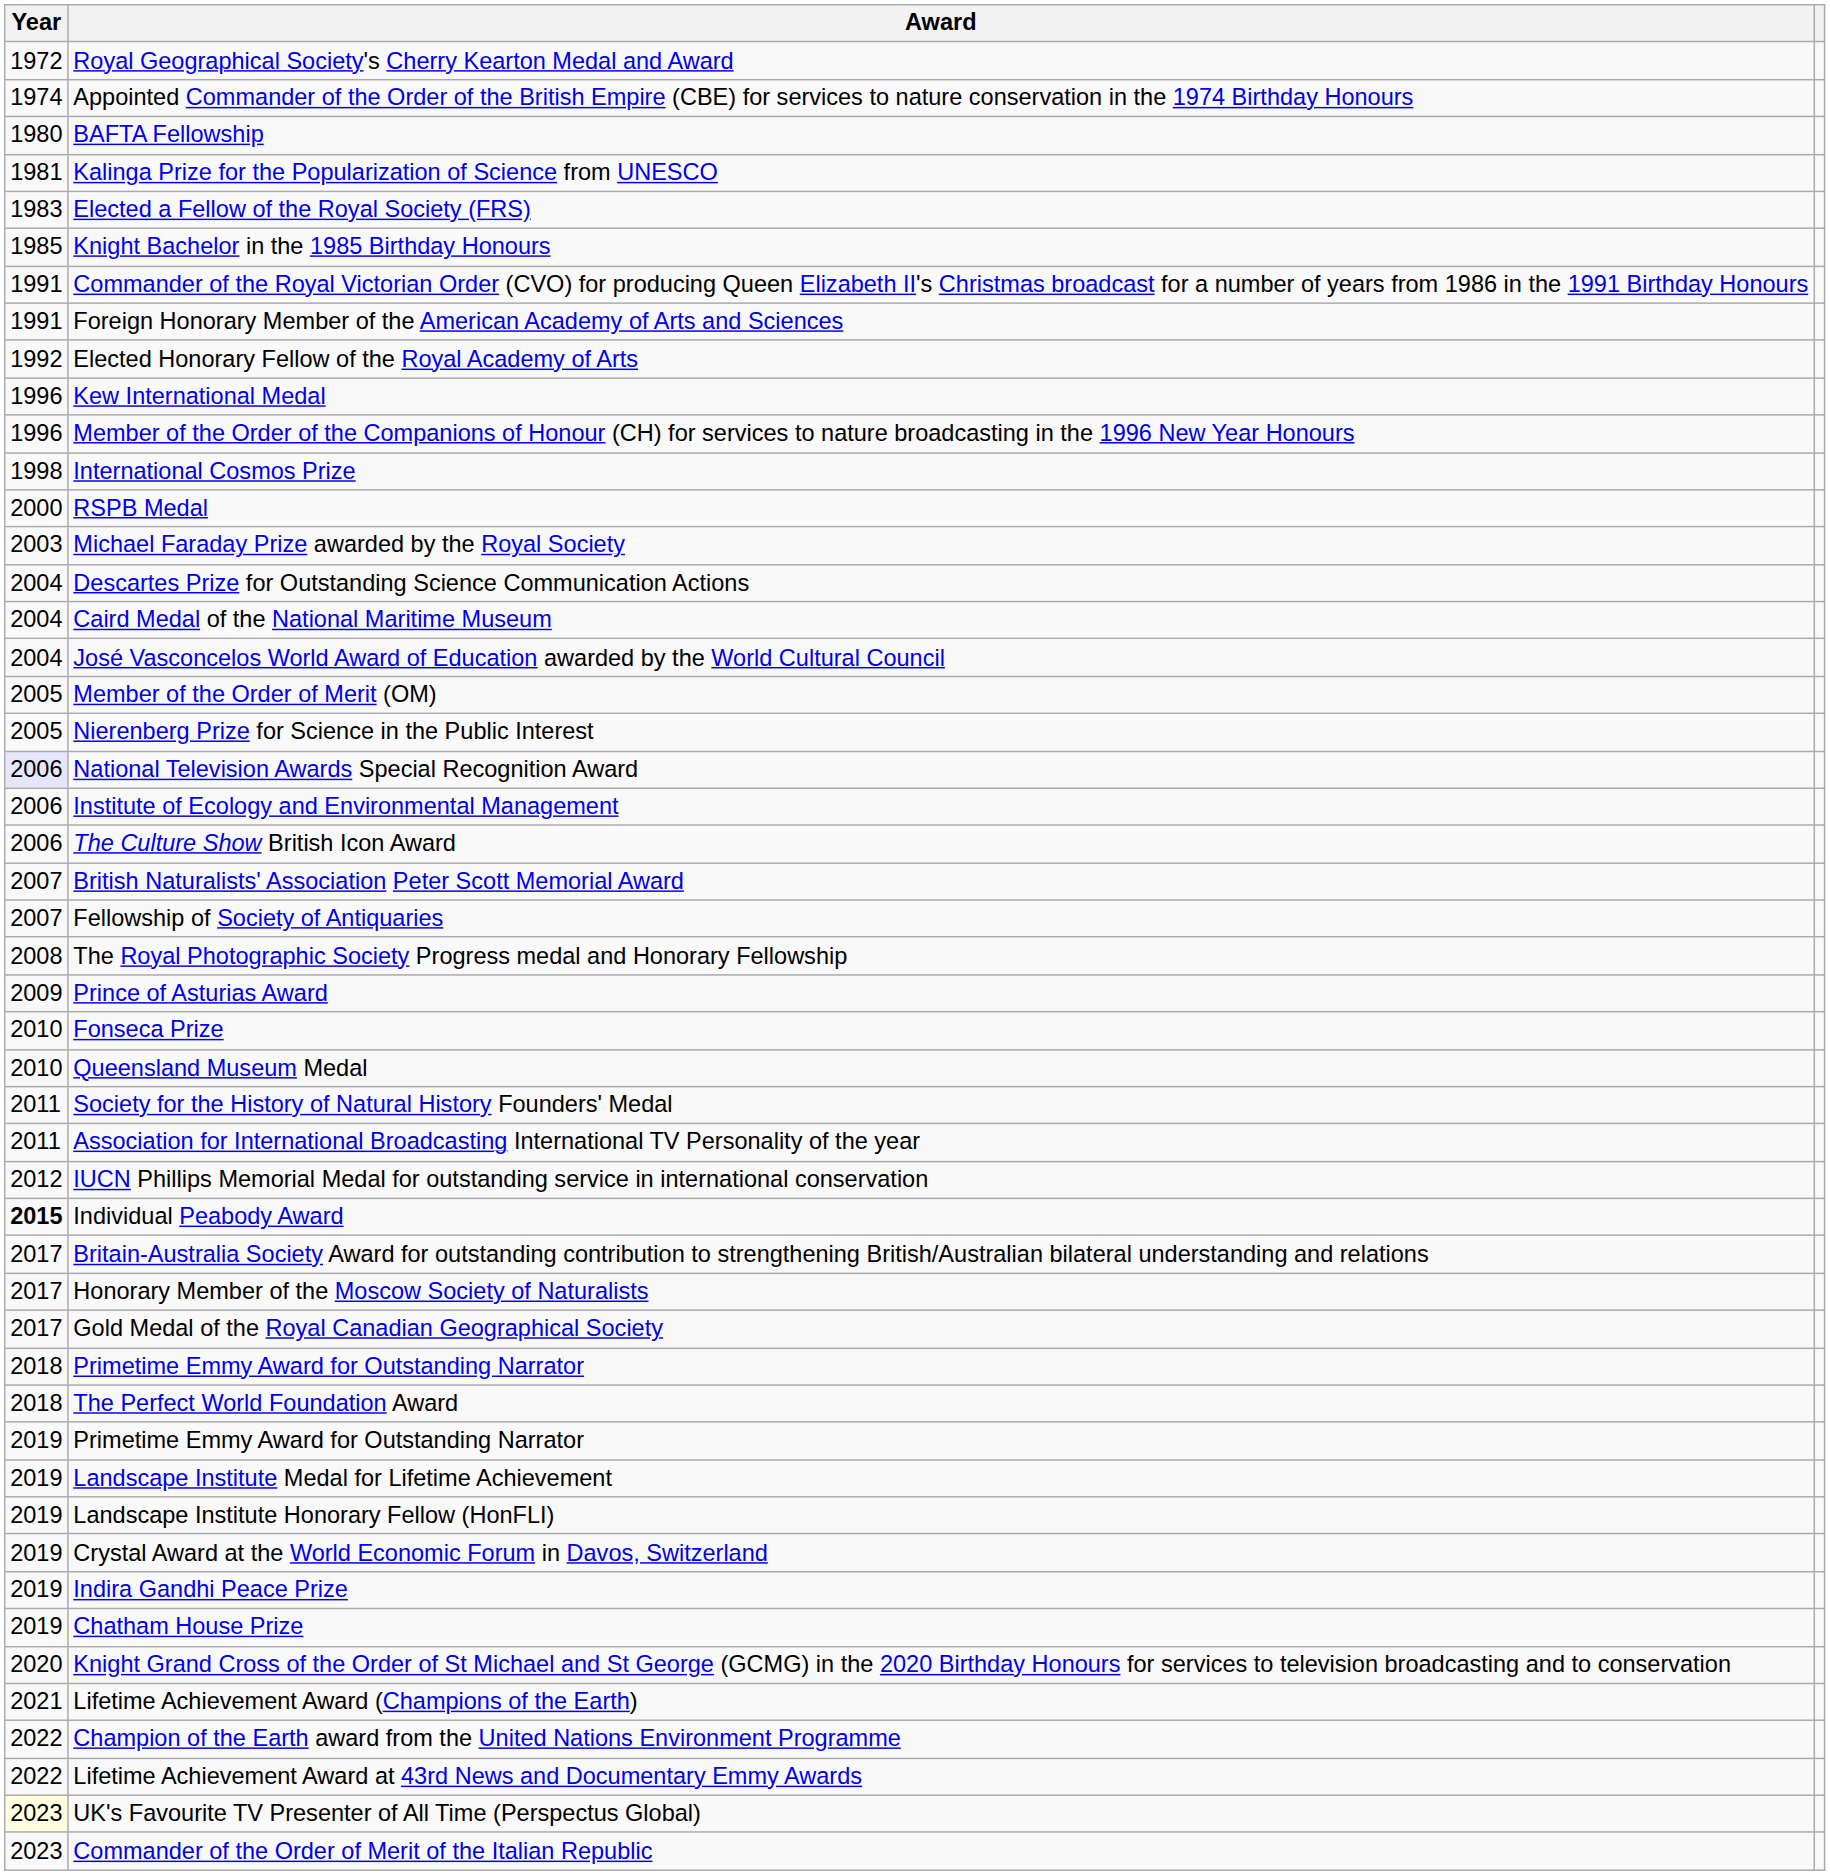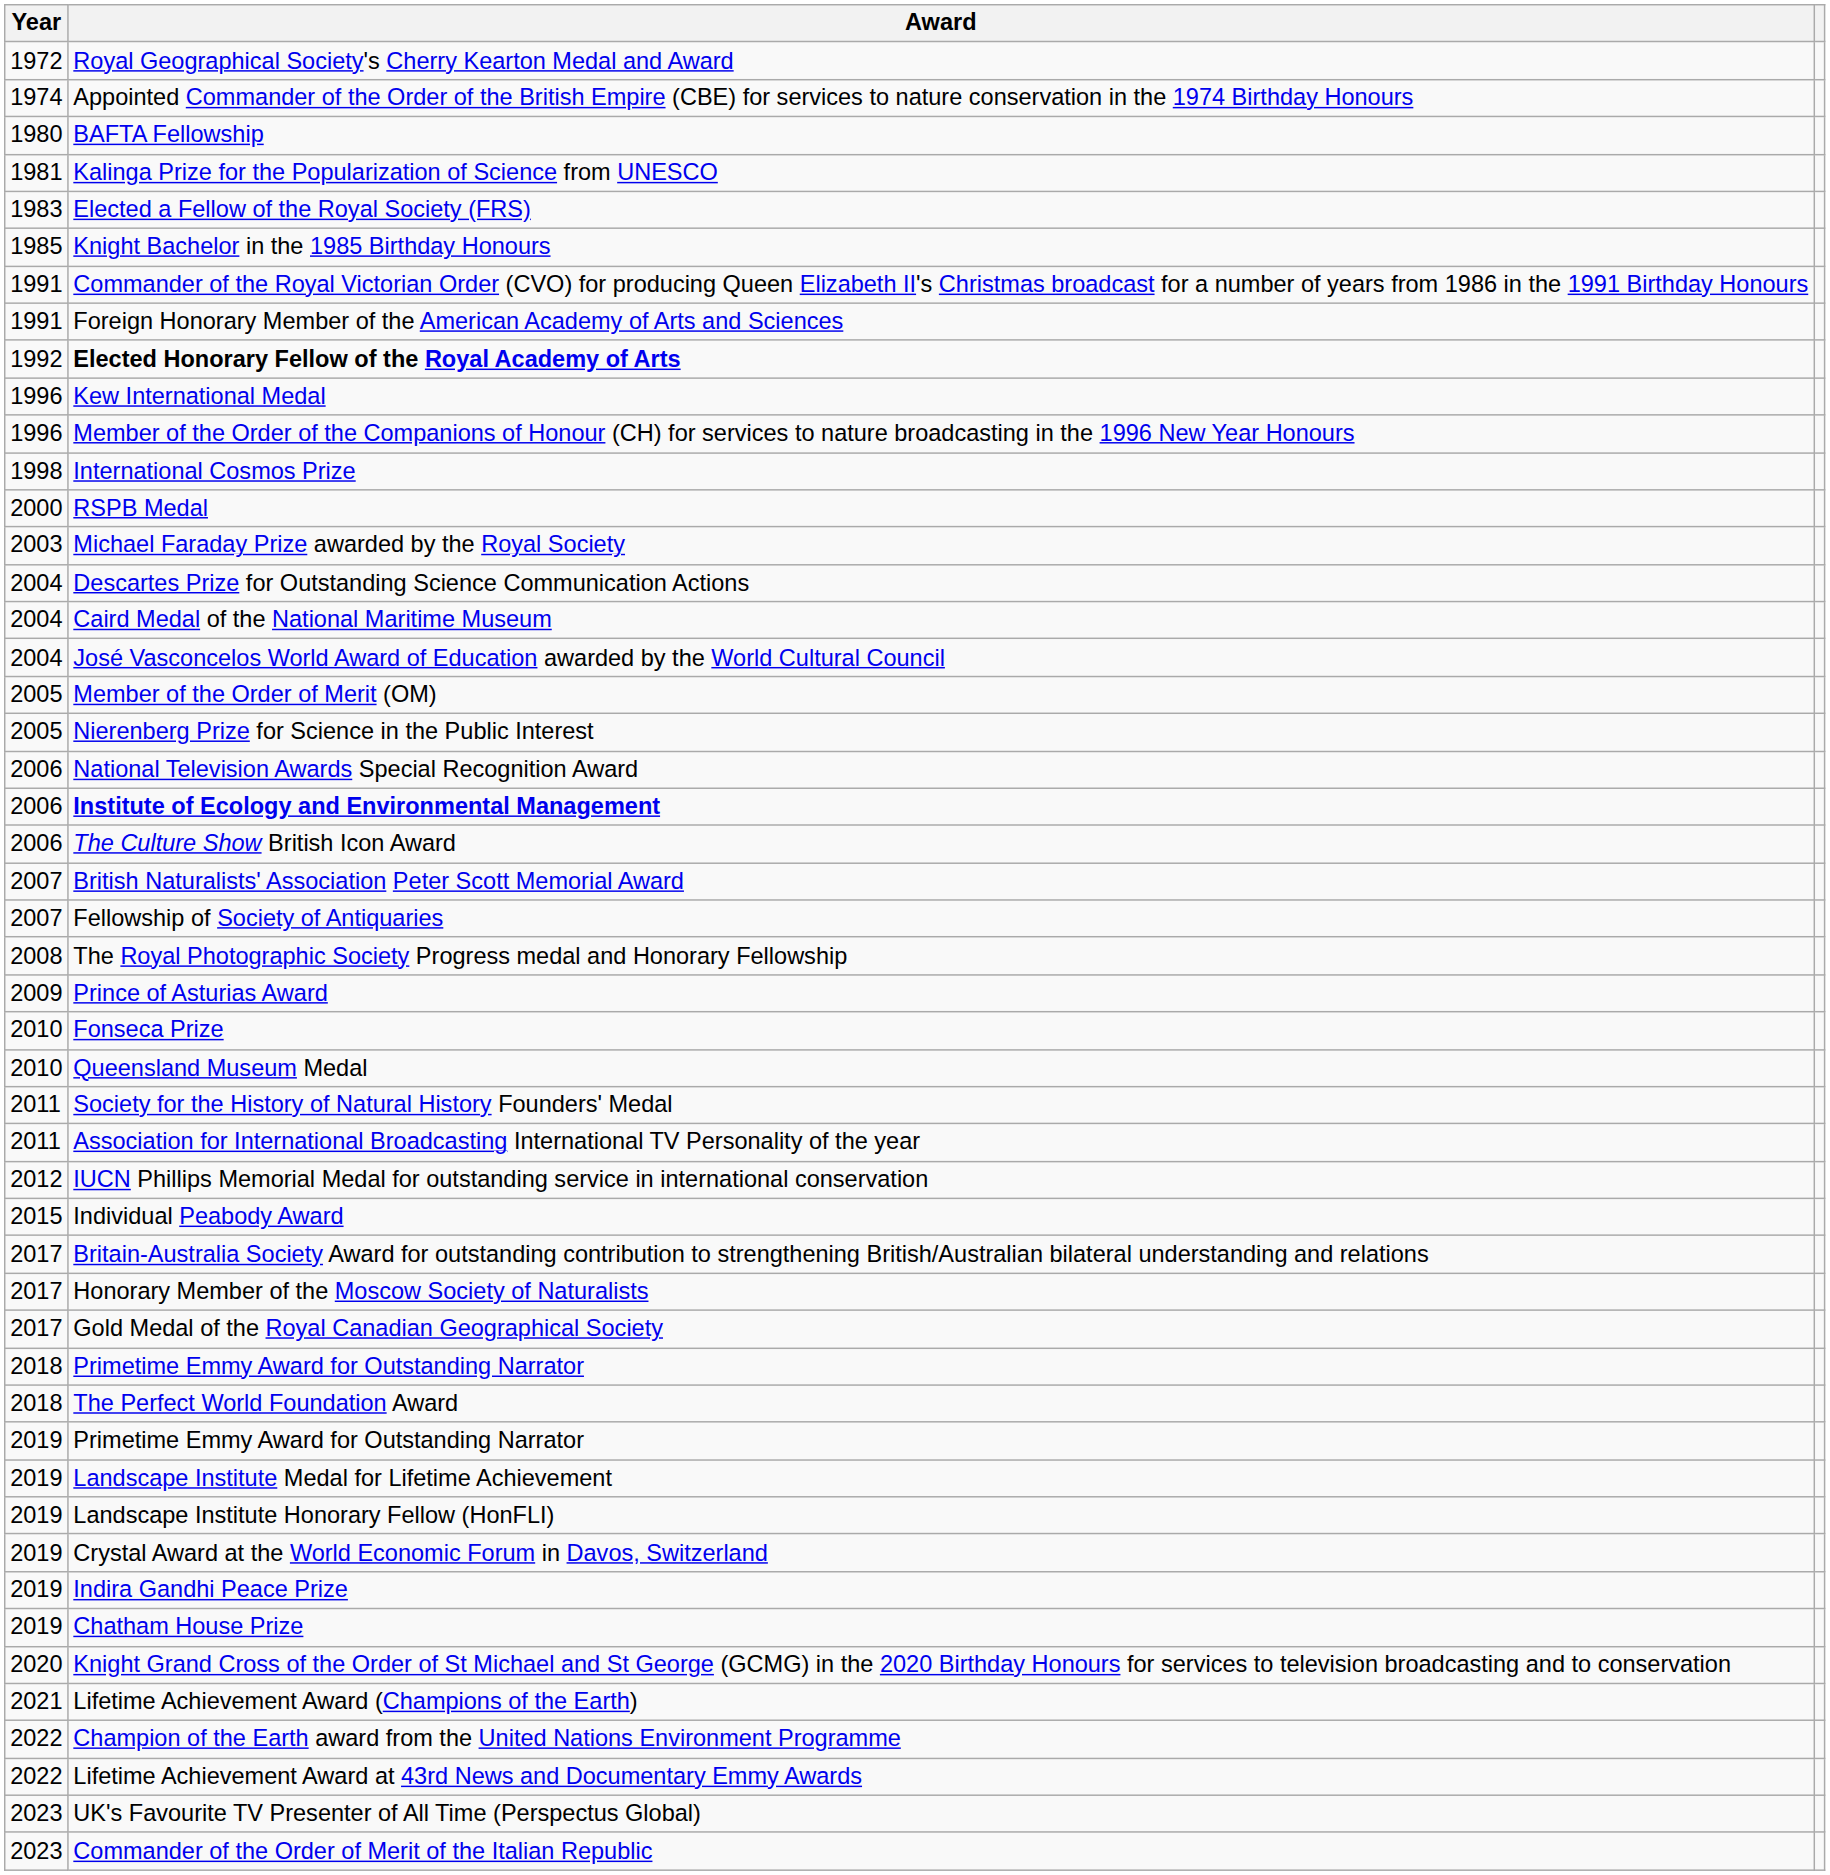(356, 358) normal -> (377, 358) bold
(36, 769) lavender background -> (36, 769) no background
(346, 806) normal -> (367, 806) bold
(36, 1216) bold -> (36, 1216) normal
(36, 1813) lightyellow background -> (36, 1813) no background
